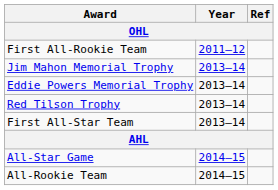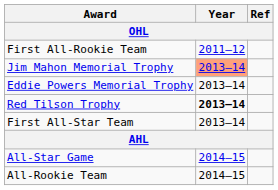(222, 67) no background -> (222, 67) lightsalmon background
(222, 103) normal -> (222, 103) bold
